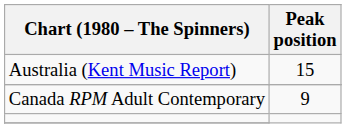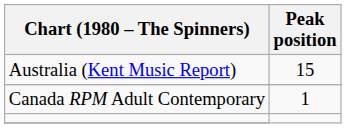(305, 98) 9 -> (305, 98) 1
